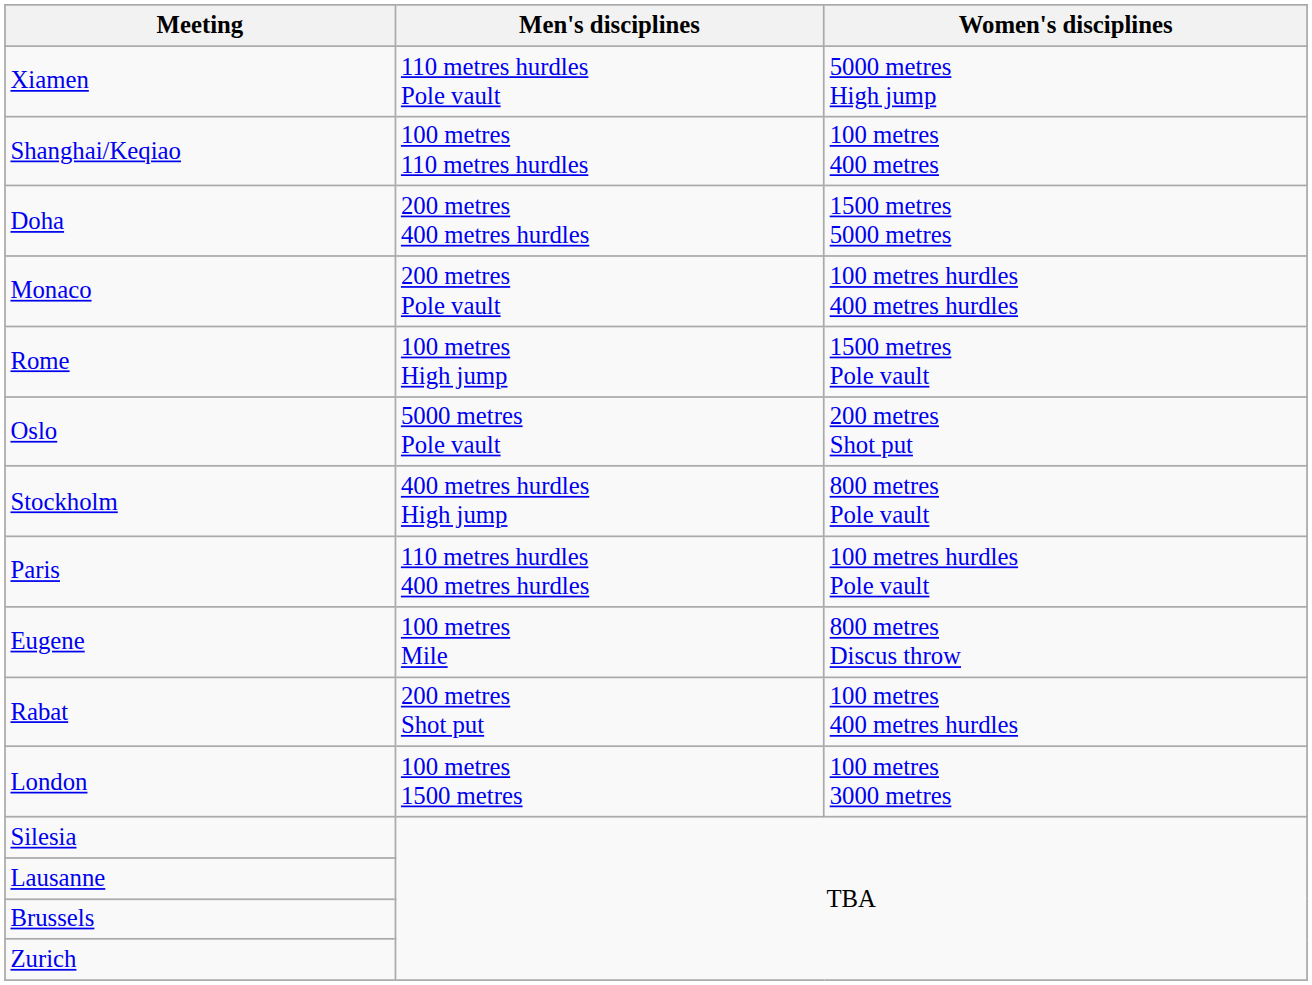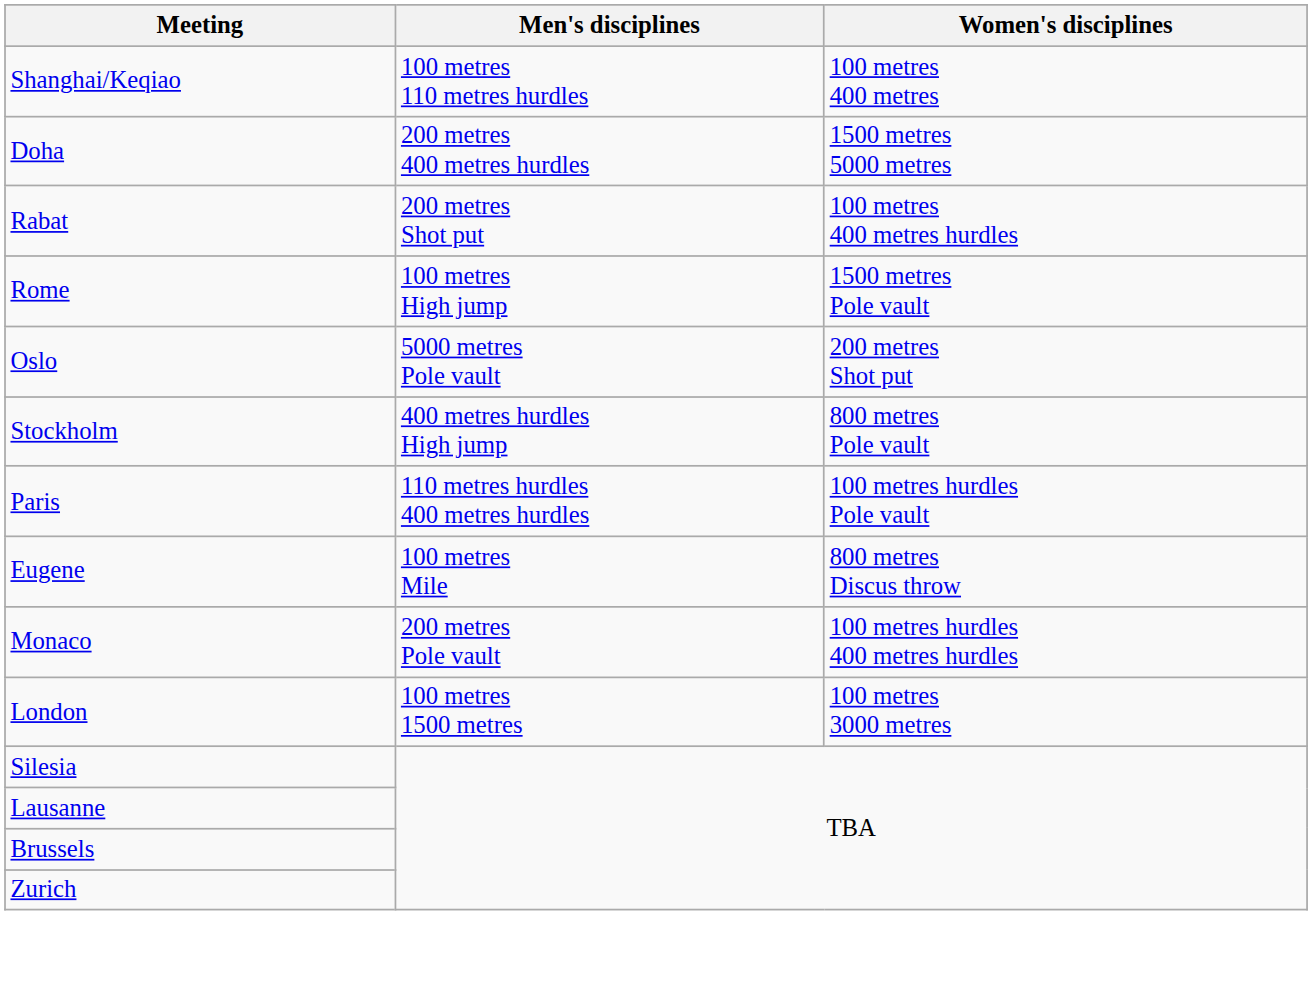- row: (50, 80)
rows swapped: (39, 711) <-> (51, 290)
